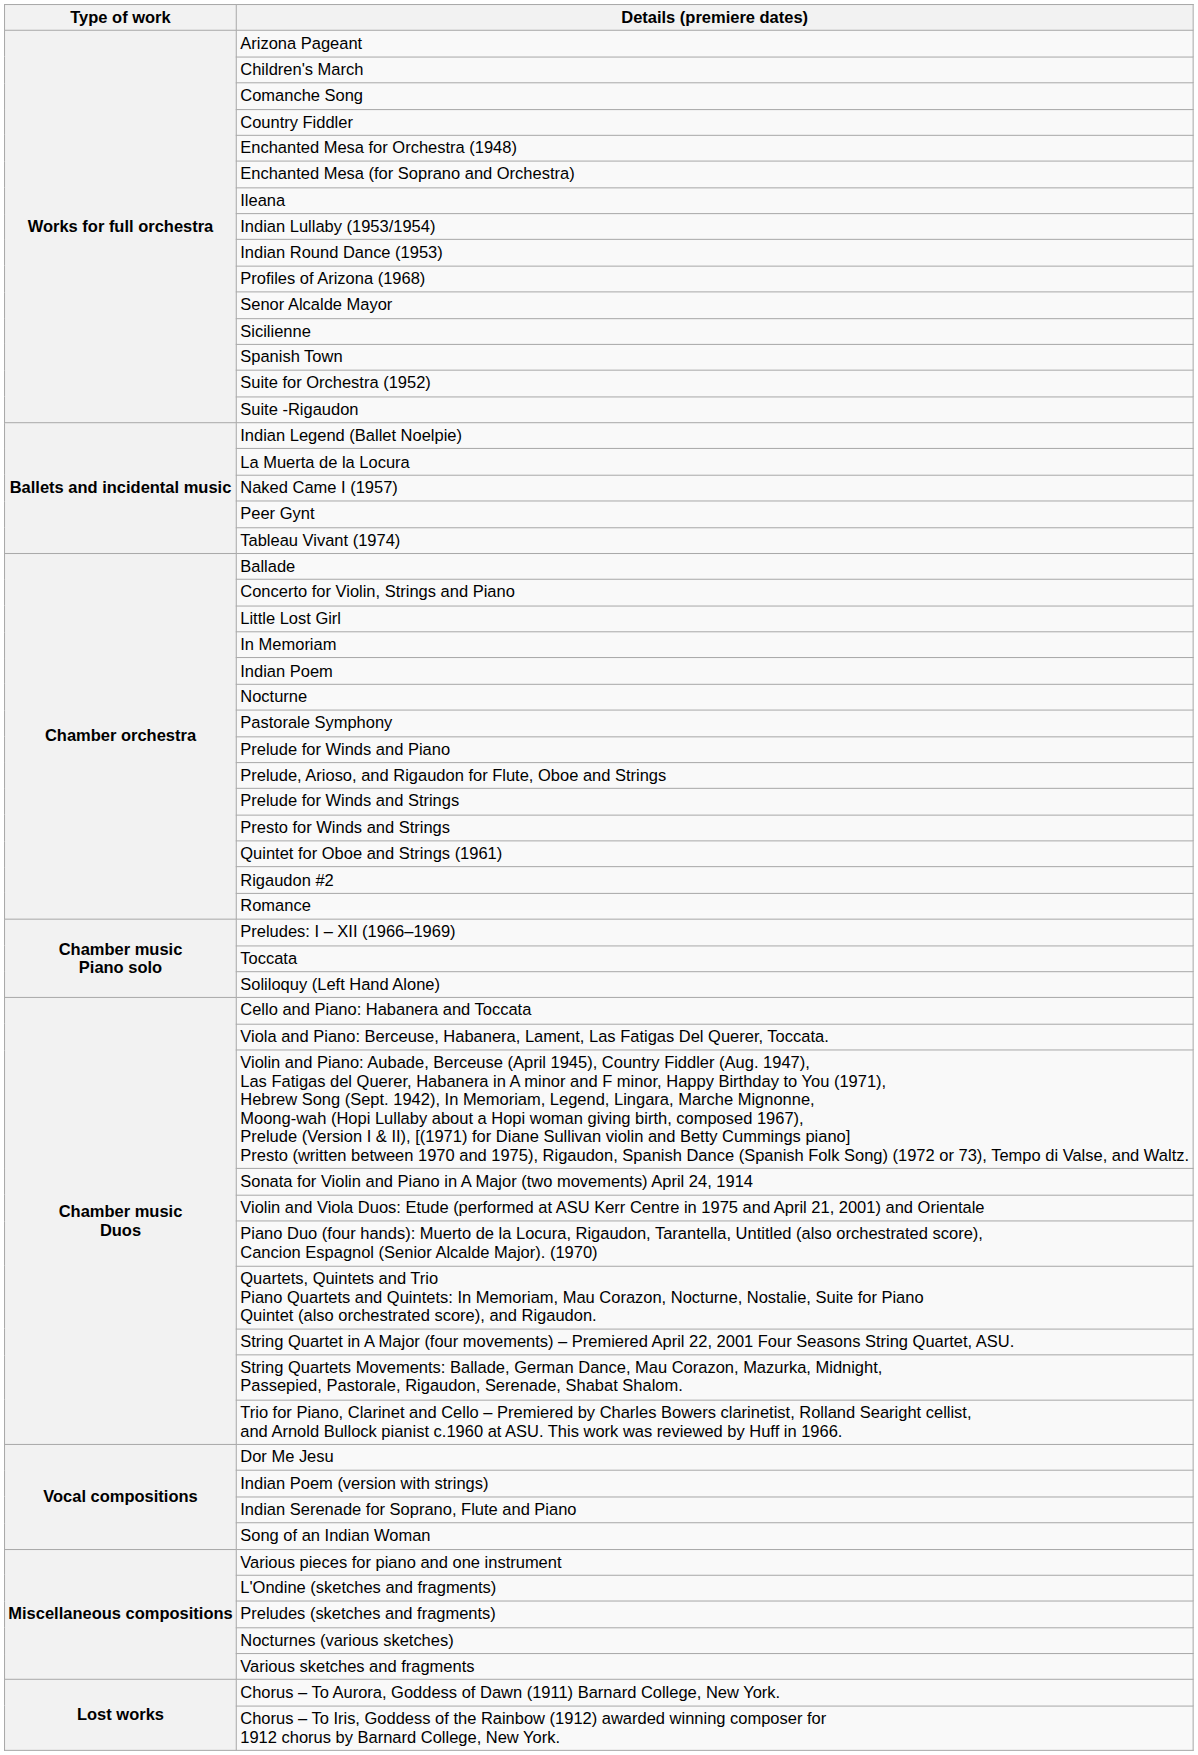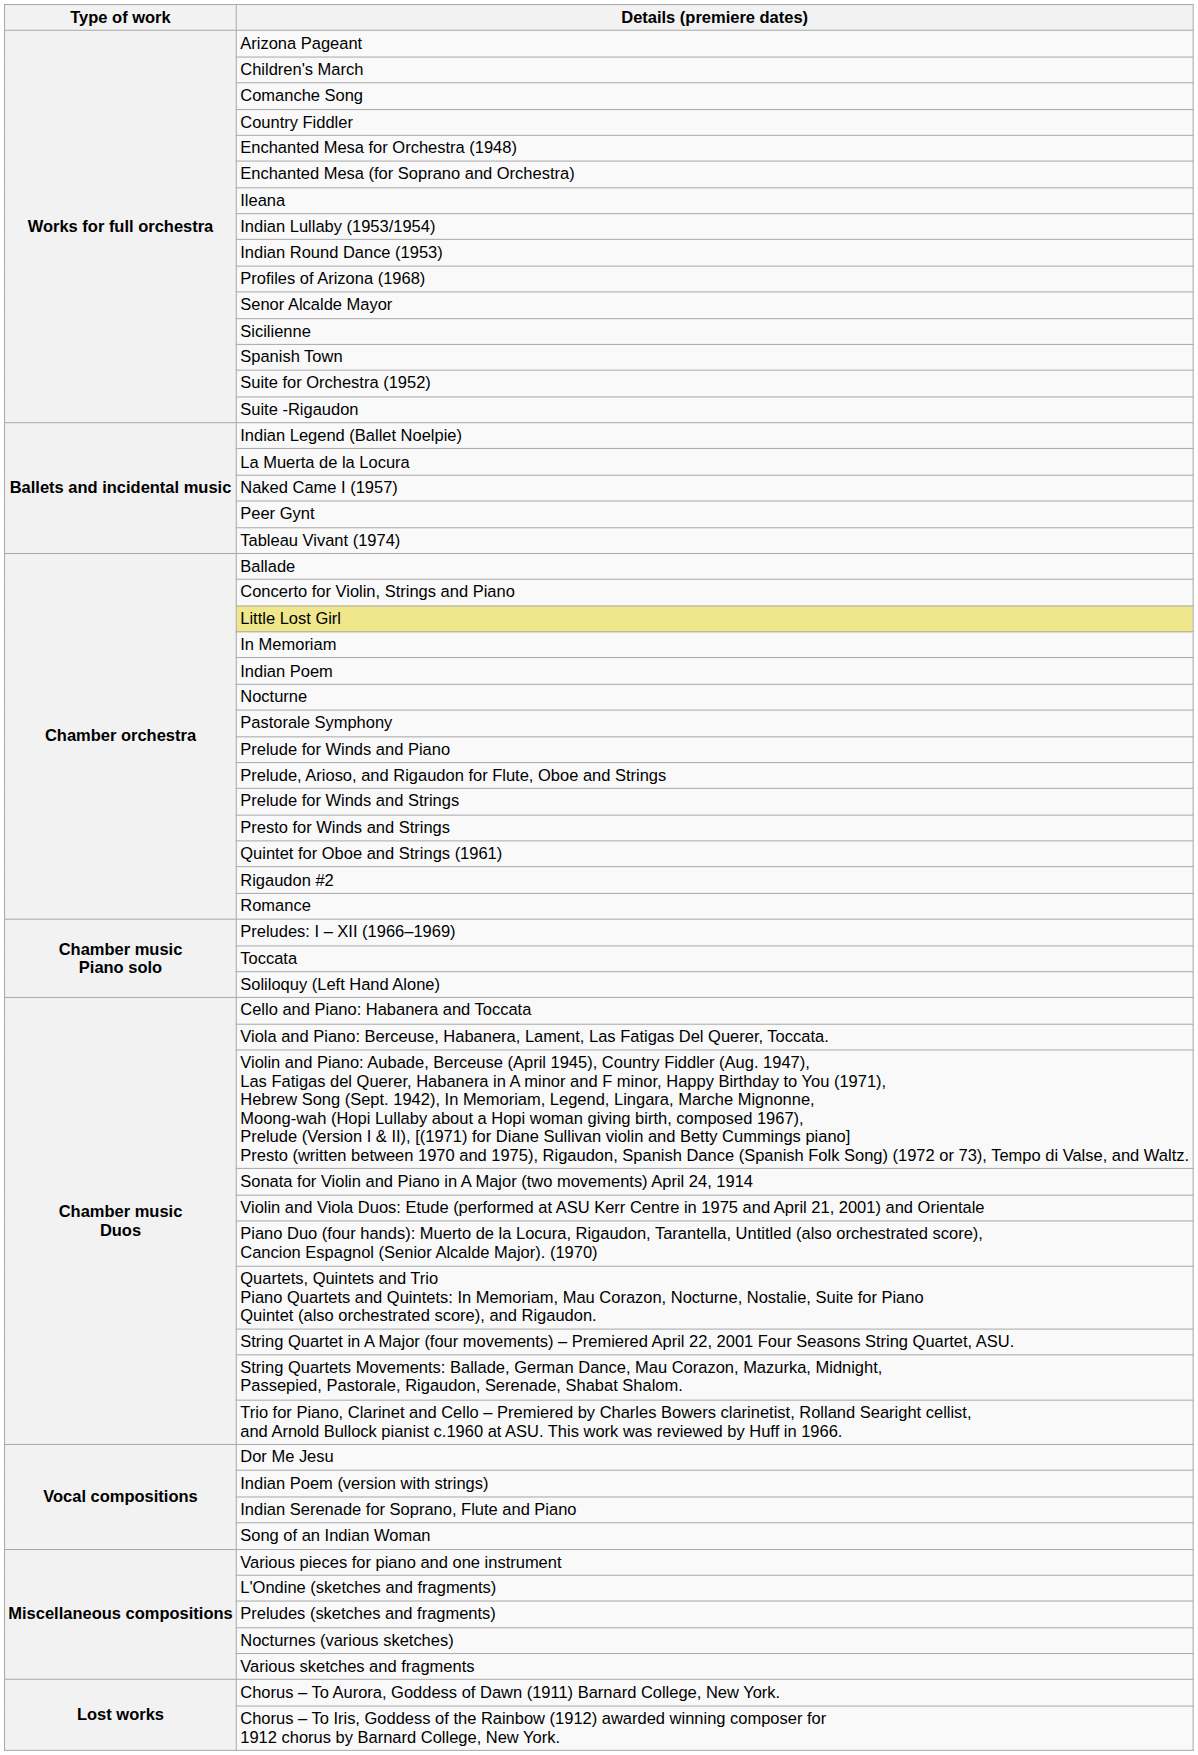(291, 618) no background -> (291, 618) khaki background
